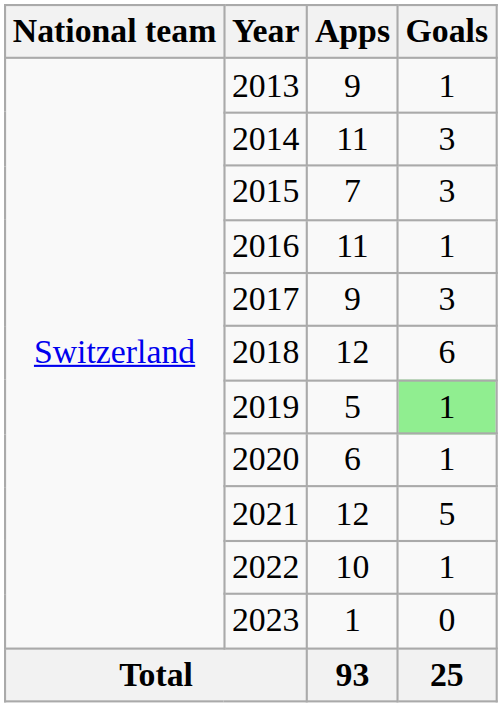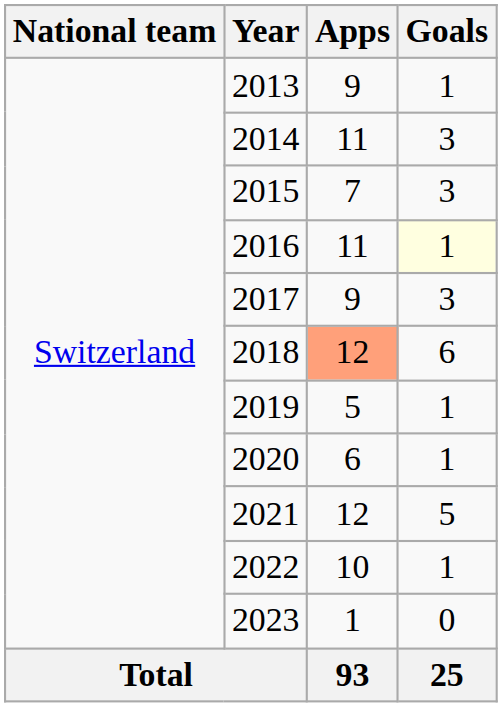(447, 245) no background -> (447, 245) lightyellow background
(352, 352) no background -> (352, 352) lightsalmon background
(447, 406) lightgreen background -> (447, 406) no background
